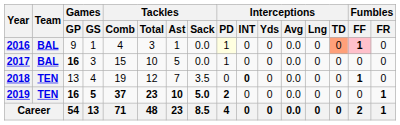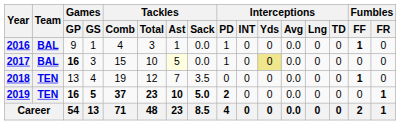(226, 45) lightyellow background -> (226, 45) no background
(339, 45) lightsalmon background -> (339, 45) no background
(360, 45) pink background -> (360, 45) no background
(177, 62) no background -> (177, 62) lightyellow background
(270, 62) no background -> (270, 62) khaki background
(247, 78) bold -> (247, 78) normal
